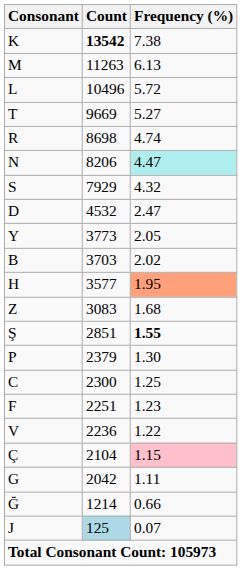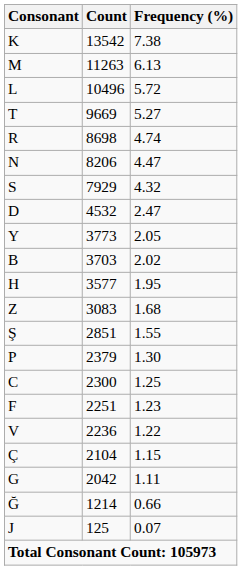(105, 41) bold -> (105, 41) normal
(147, 162) paleturquoise background -> (147, 162) no background
(147, 284) lightsalmon background -> (147, 284) no background
(147, 333) bold -> (147, 333) normal
(147, 455) pink background -> (147, 455) no background
(97, 528) lightblue background -> (97, 528) no background
